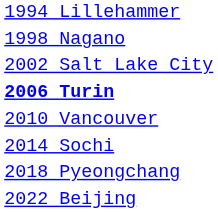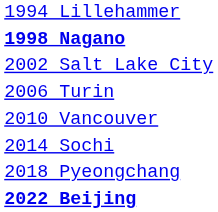(65, 39) normal -> (65, 39) bold
(59, 92) bold -> (59, 92) normal
(70, 199) normal -> (70, 199) bold
